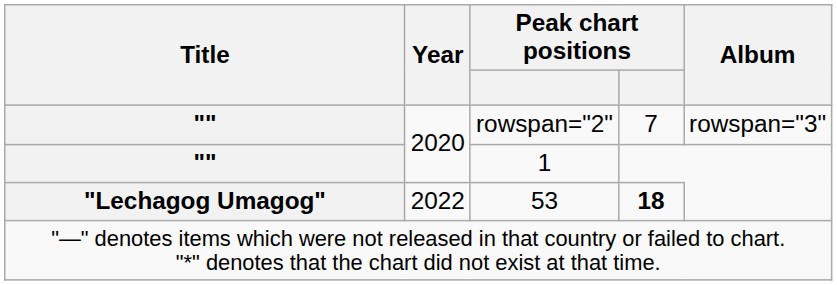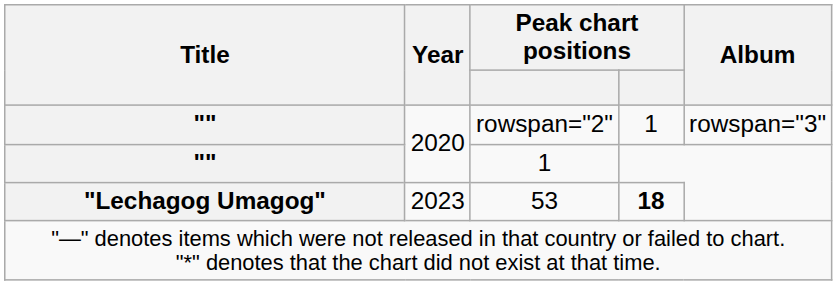(651, 124) 7 -> (651, 124) 1
(438, 201) 2022 -> (438, 201) 2023
